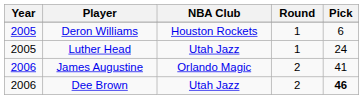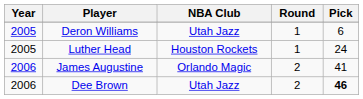(214, 31) Houston Rockets -> (214, 31) Utah Jazz
(214, 49) Utah Jazz -> (214, 49) Houston Rockets
